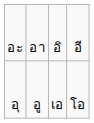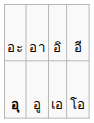(15, 104) normal -> (15, 104) bold
